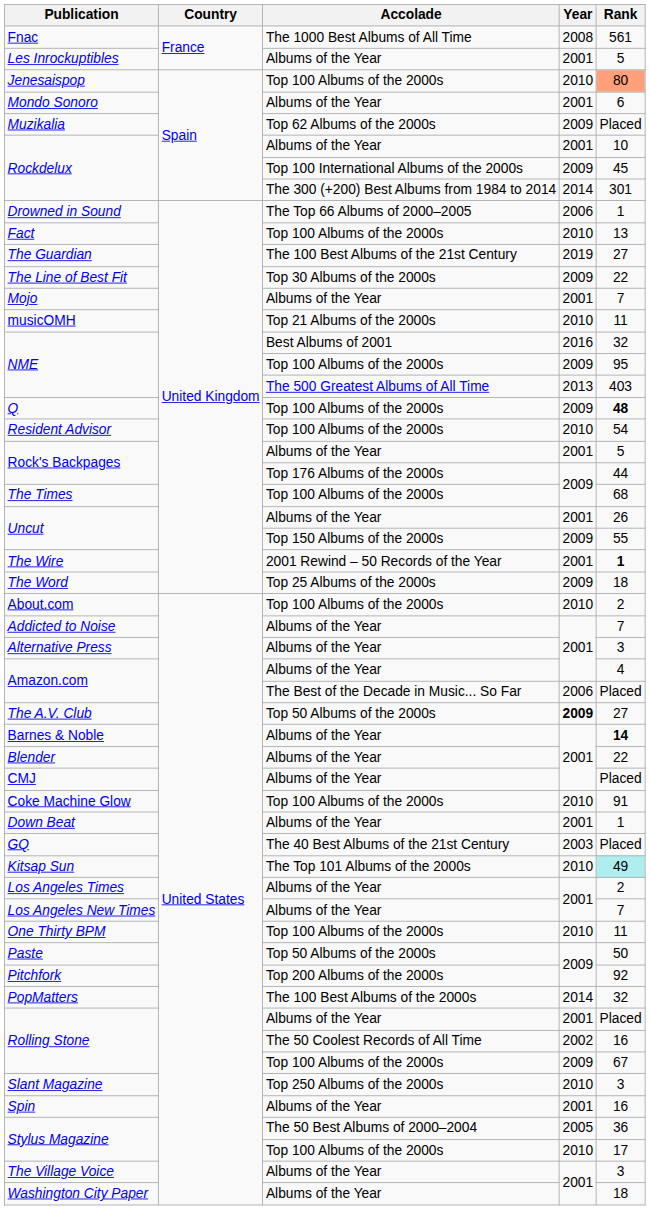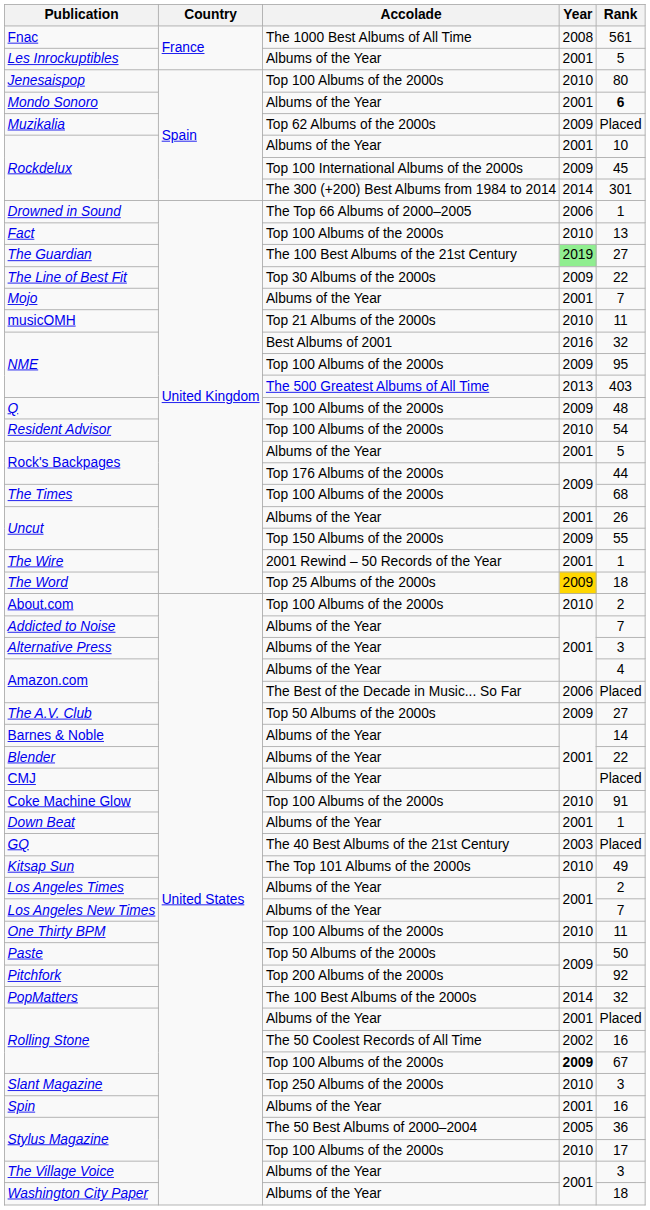(621, 80) lightsalmon background -> (621, 80) no background
(621, 102) normal -> (621, 102) bold
(578, 255) no background -> (578, 255) lightgreen background
(621, 408) bold -> (621, 408) normal
(621, 560) bold -> (621, 560) normal
(578, 582) no background -> (578, 582) gold background
(578, 713) bold -> (578, 713) normal
(621, 735) bold -> (621, 735) normal
(621, 866) paleturquoise background -> (621, 866) no background
(578, 1062) normal -> (578, 1062) bold
